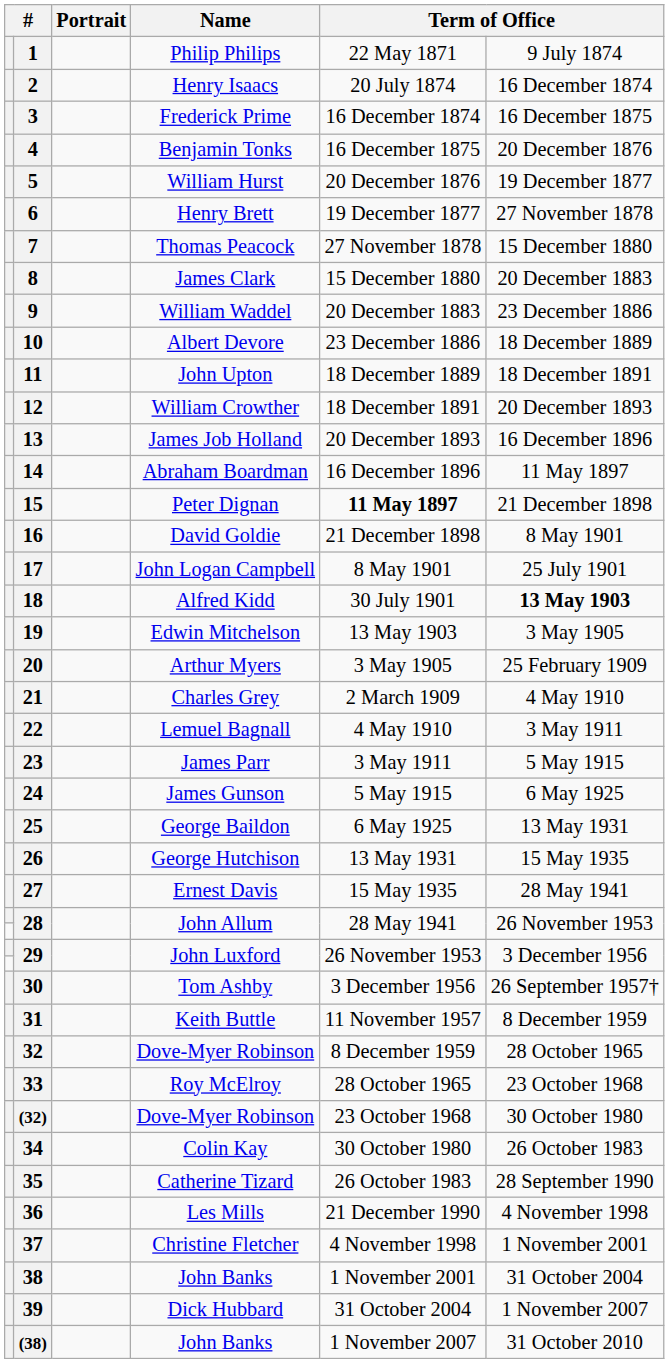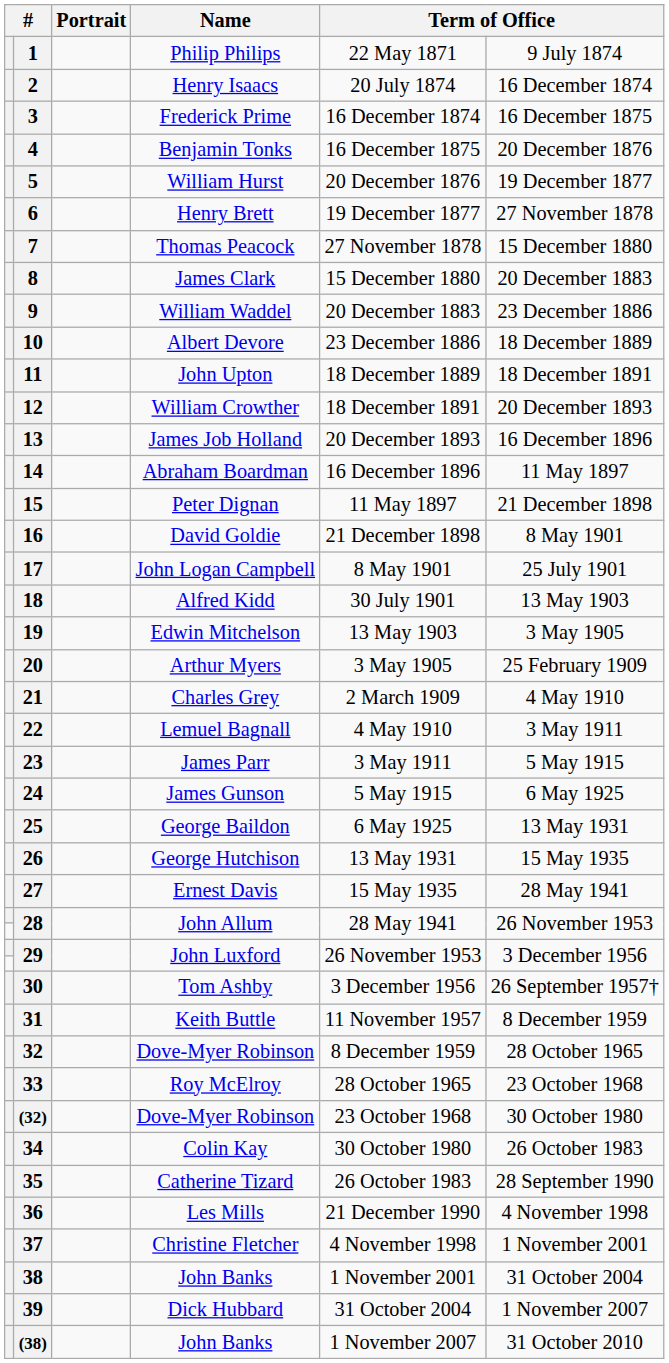(403, 504) bold -> (403, 504) normal
(575, 600) bold -> (575, 600) normal
